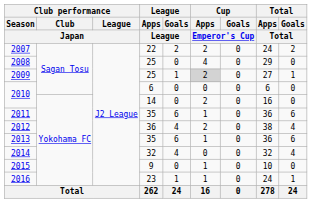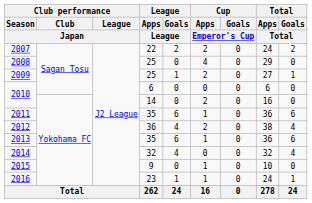(205, 75) lightgrey background -> (205, 75) no background
